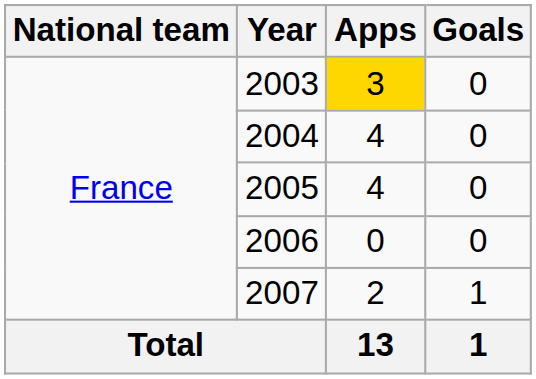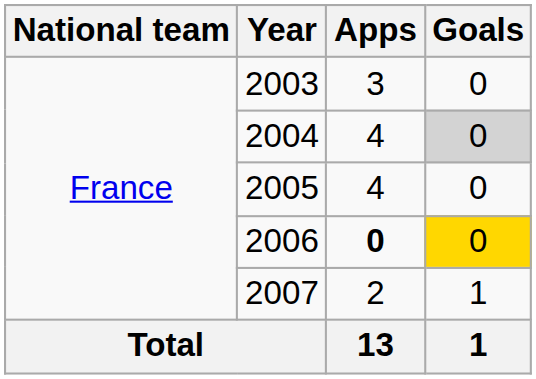(375, 83) gold background -> (375, 83) no background
(478, 135) no background -> (478, 135) lightgrey background
(375, 240) normal -> (375, 240) bold
(478, 240) no background -> (478, 240) gold background
